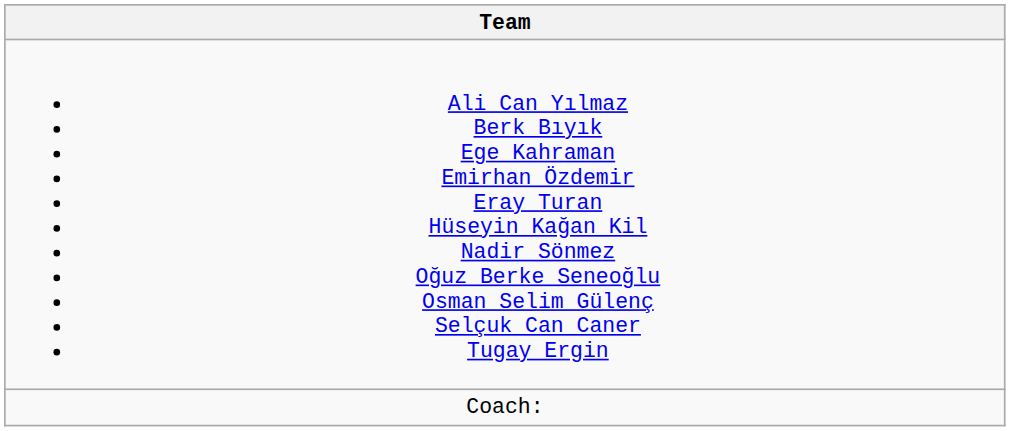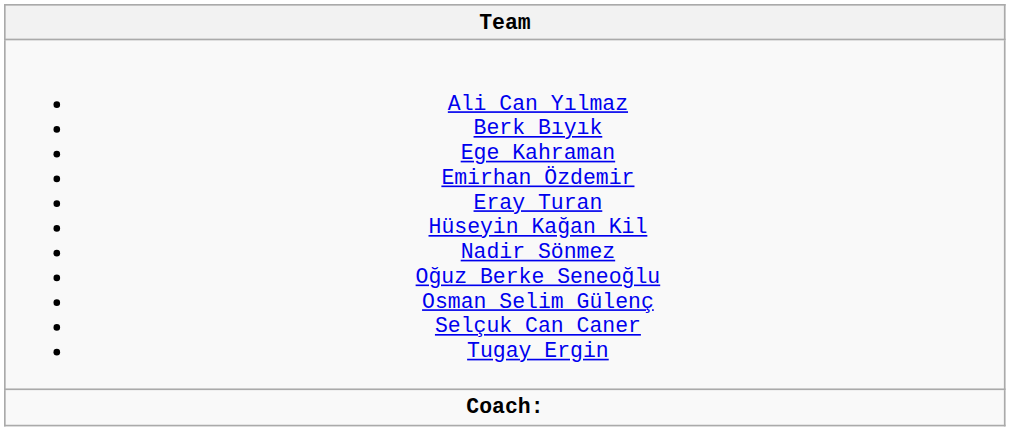(505, 407) normal -> (505, 407) bold
